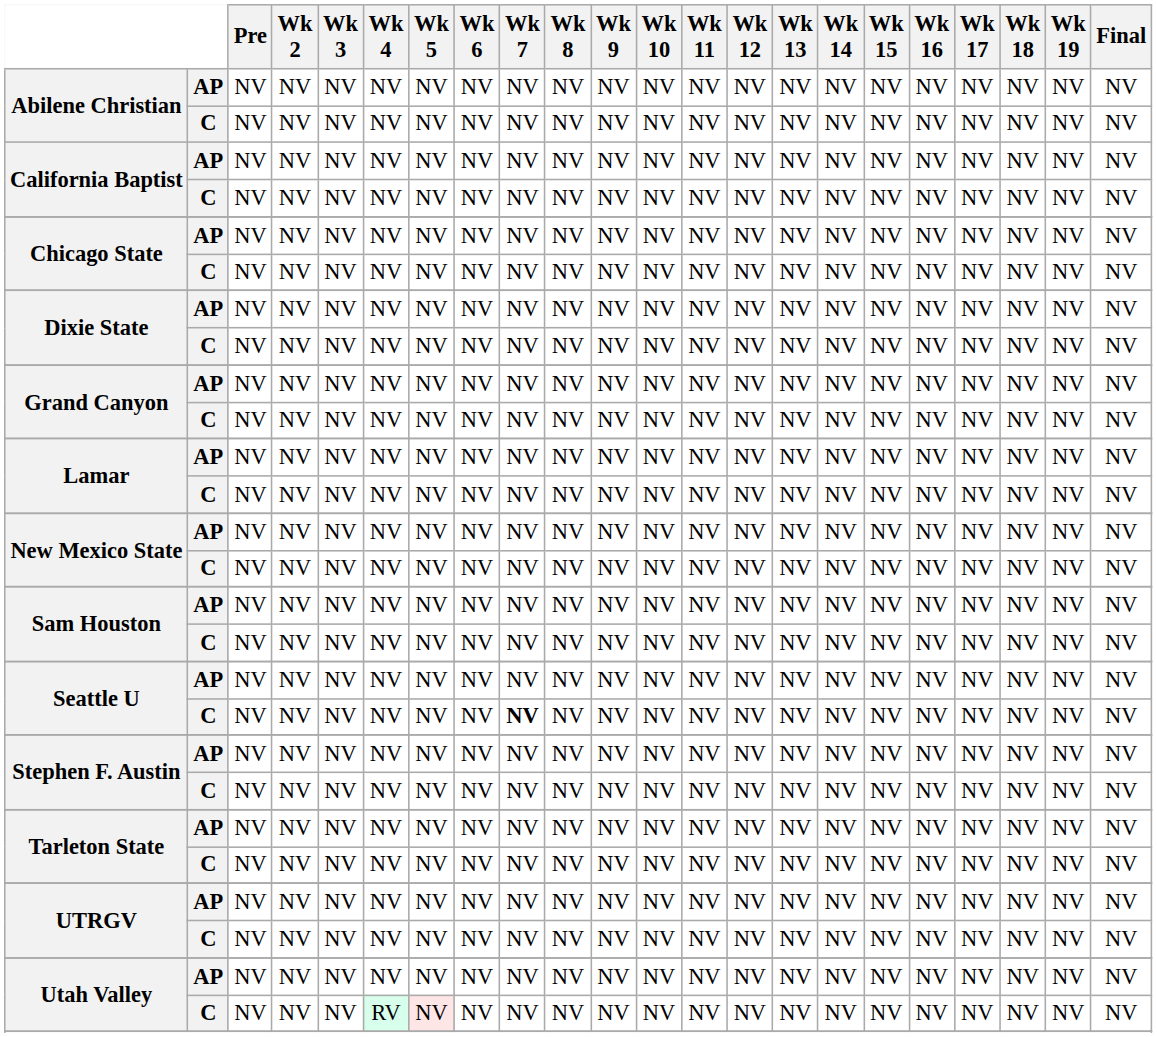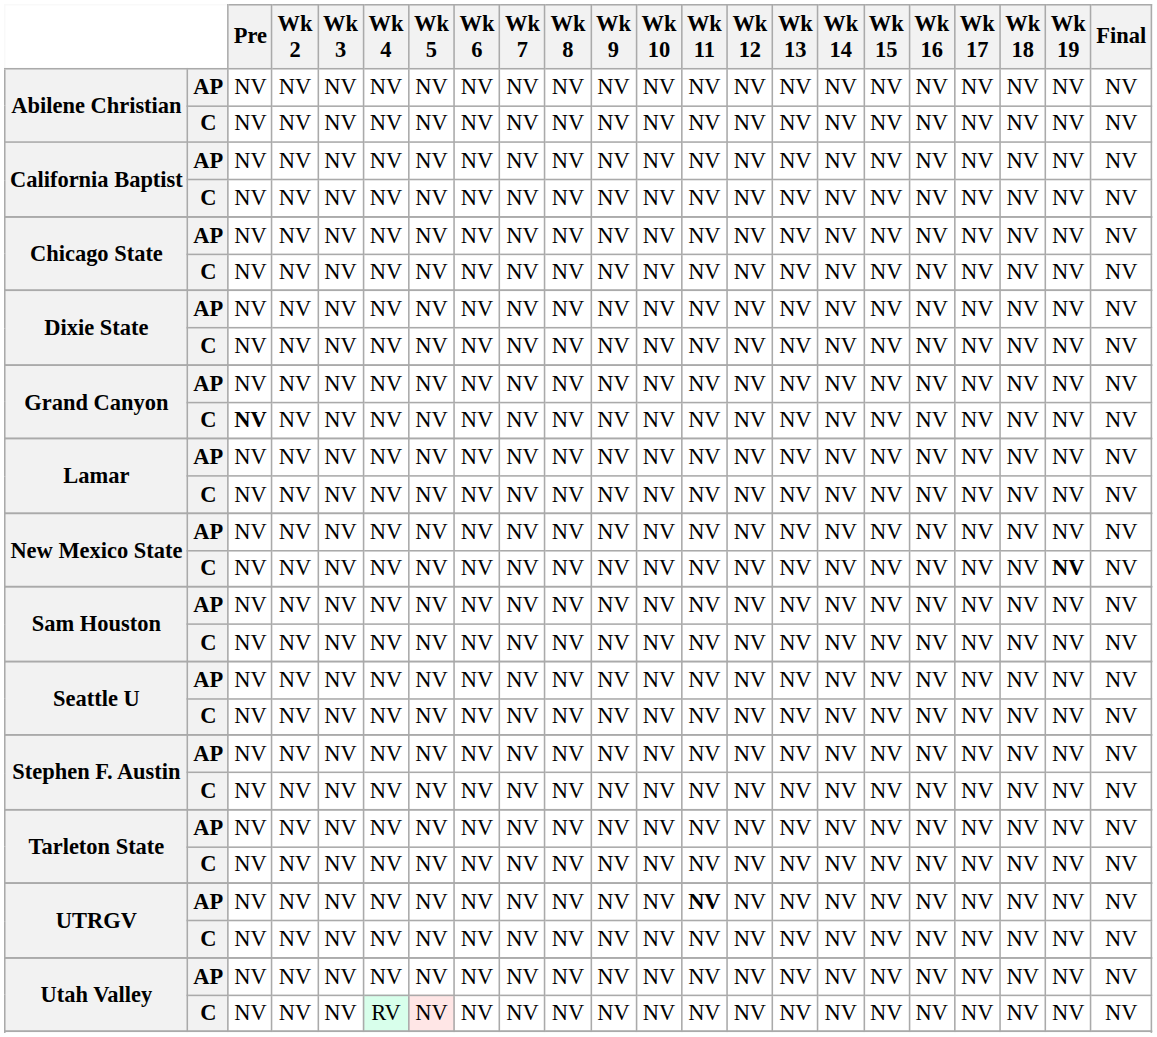(250, 420) normal -> (250, 420) bold
(1068, 568) normal -> (1068, 568) bold
(522, 716) bold -> (522, 716) normal
(704, 902) normal -> (704, 902) bold
